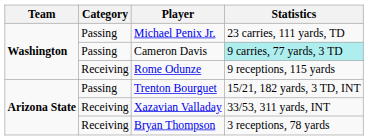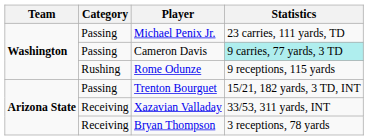(105, 70) Receiving -> (101, 70) Rushing
